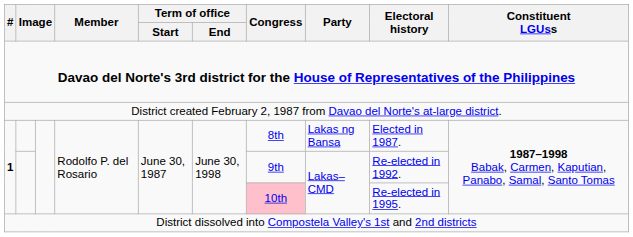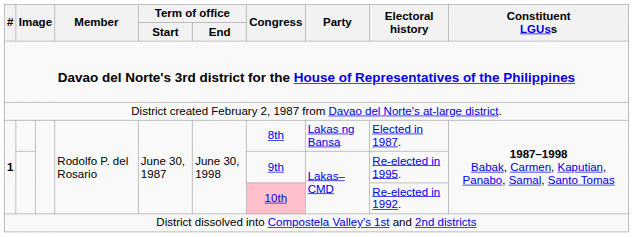(406, 167) Re-elected in 1992. -> (406, 167) Re-elected in 1995.
(406, 198) Re-elected in 1995. -> (406, 198) Re-elected in 1992.
